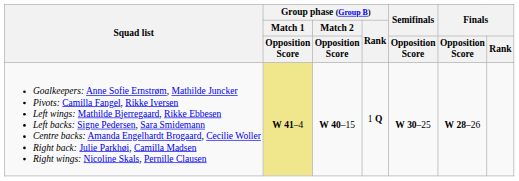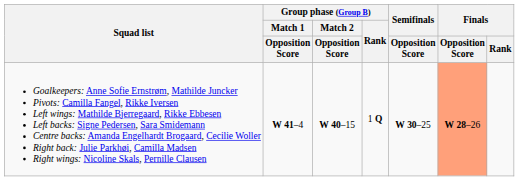(288, 125) khaki background -> (288, 125) no background
(462, 125) no background -> (462, 125) lightsalmon background
